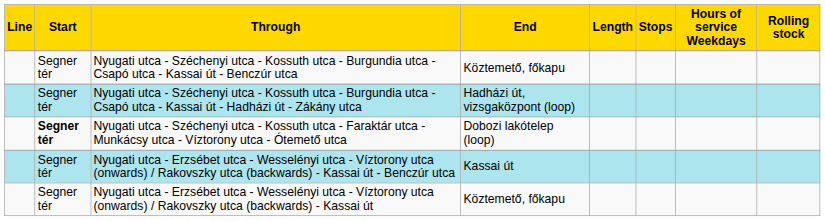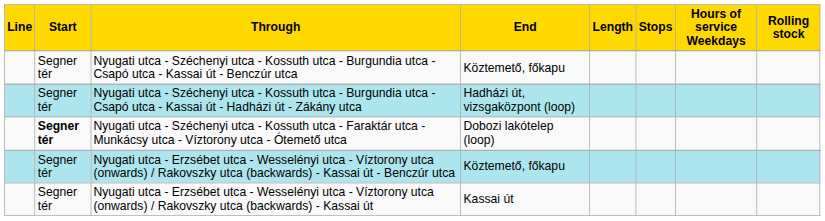(489, 166) Kassai út -> (514, 166) Köztemető, főkapu
(514, 199) Köztemető, főkapu -> (489, 199) Kassai út
